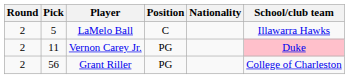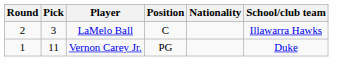(54, 30) 5 -> (54, 30) 3
(23, 47) 2 -> (23, 47) 1
(294, 47) pink background -> (286, 47) no background
- row: (105, 64)
